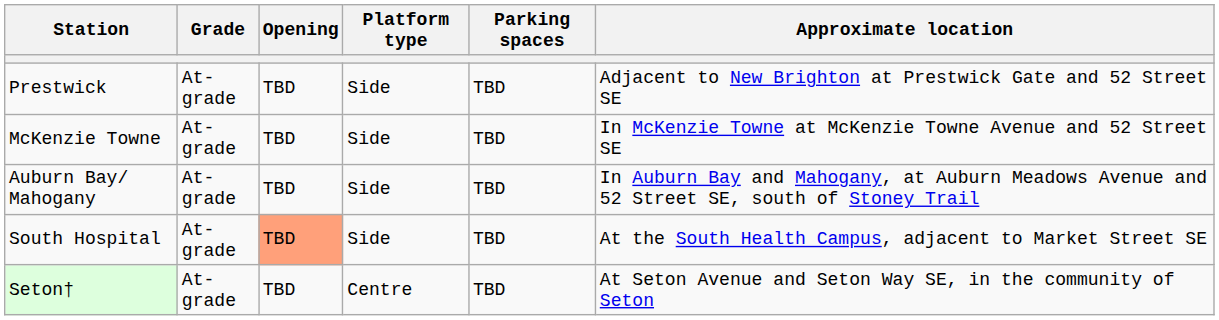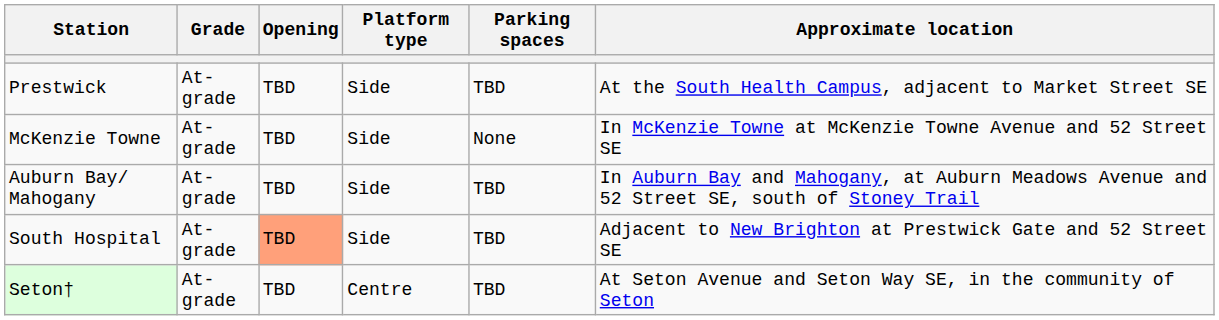(903, 89) Adjacent to New Brighton at Prestwick Gate and 52 Street SE -> (903, 89) At the South Health Campus, adjacent to Market Street SE
(489, 139) TBD -> (495, 139) None
(903, 240) At the South Health Campus, adjacent to Market Street SE -> (903, 240) Adjacent to New Brighton at Prestwick Gate and 52 Street SE
